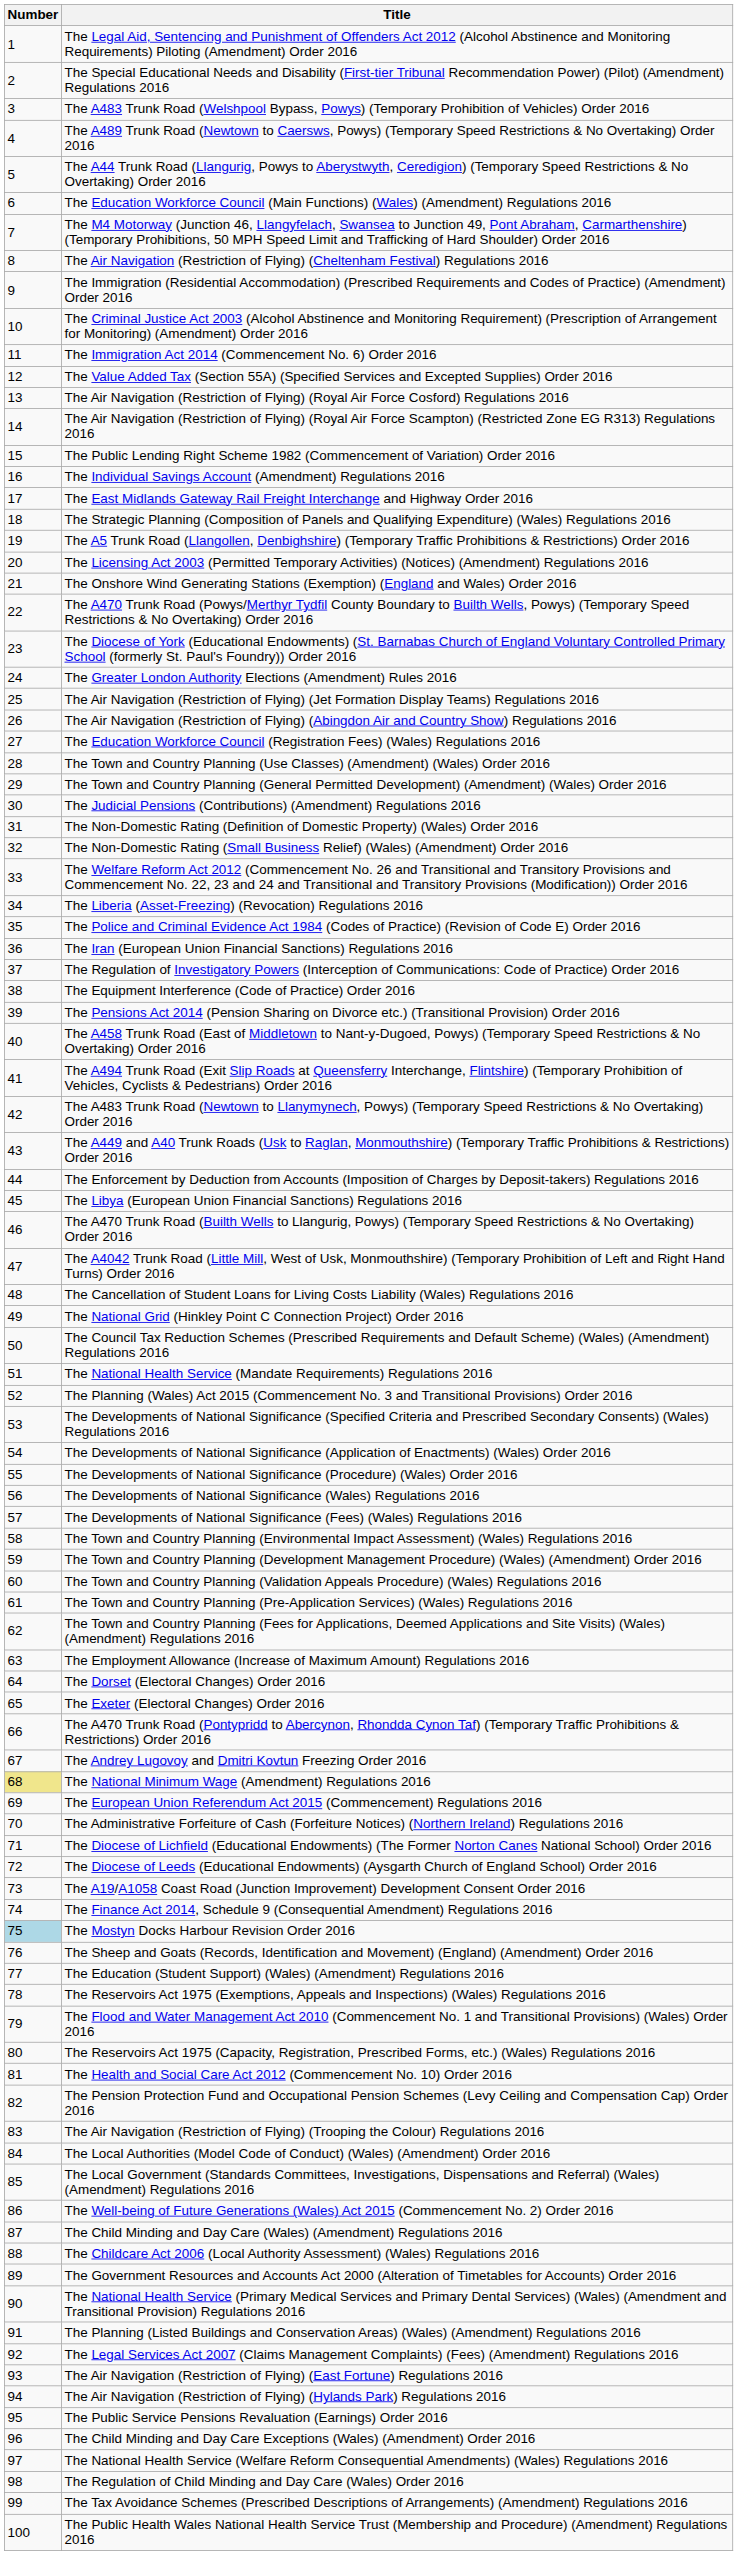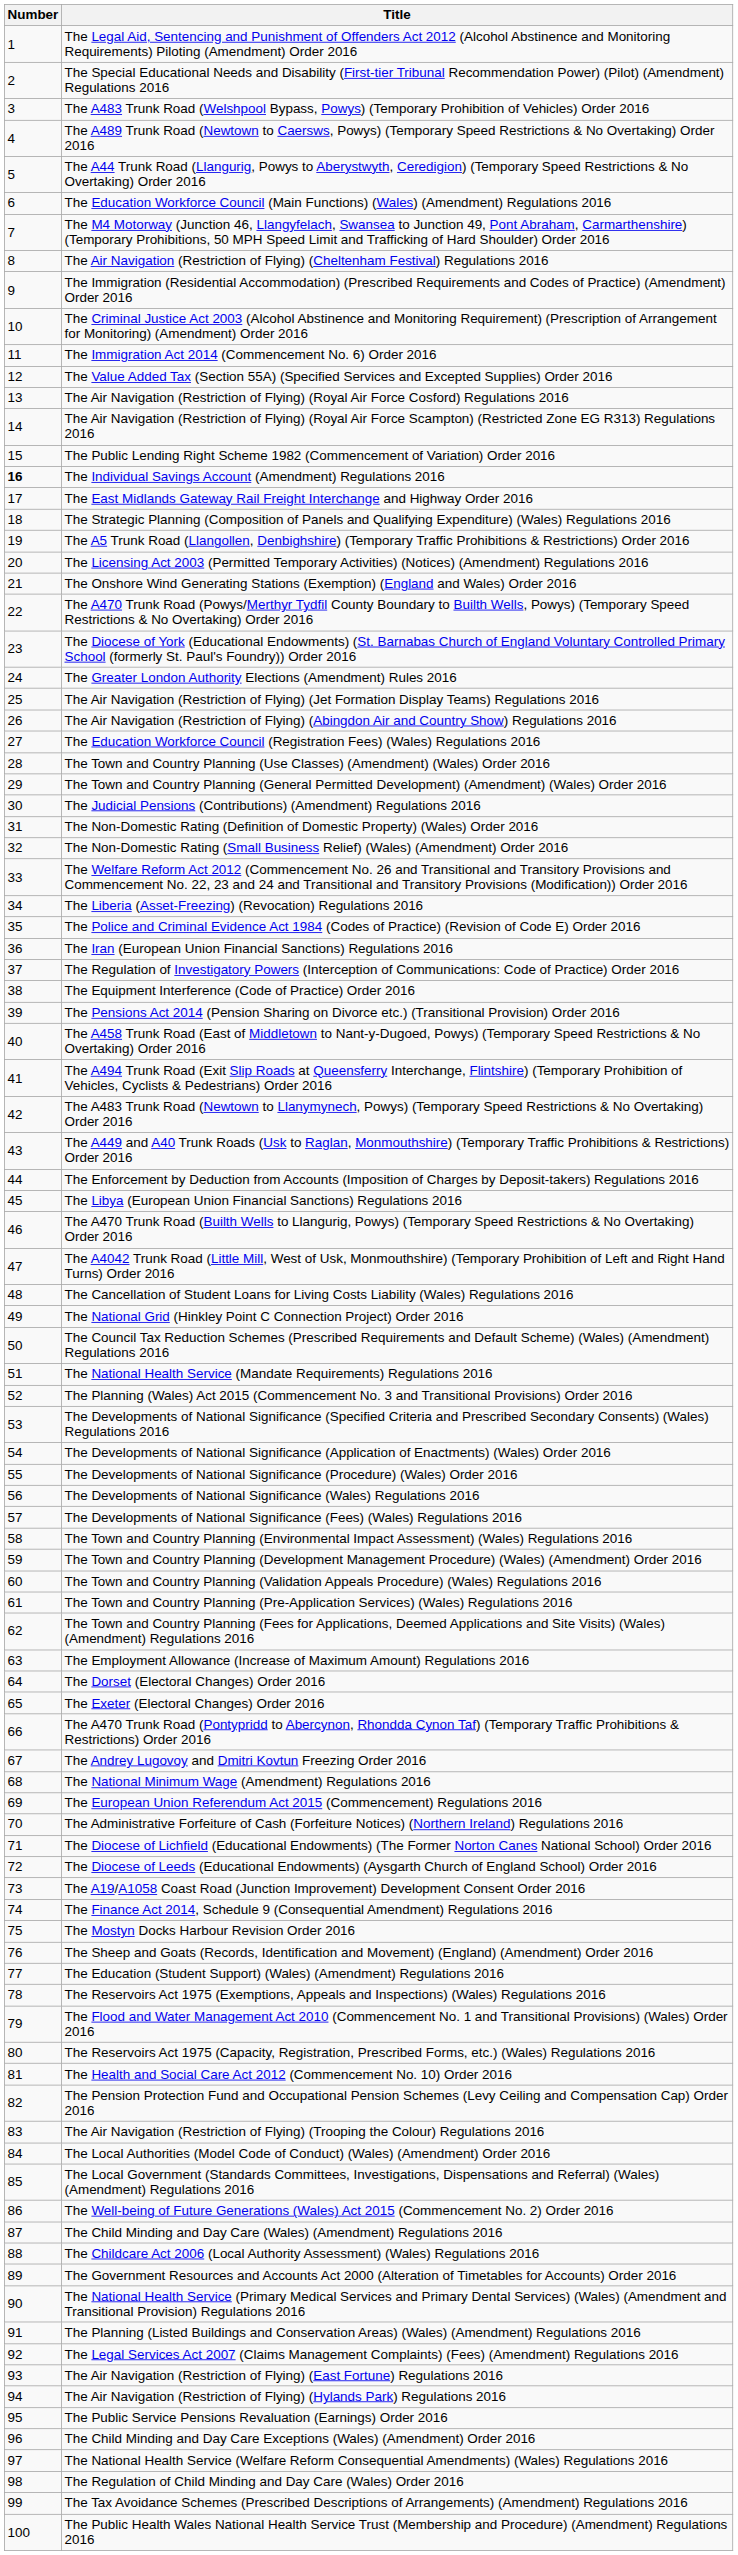(15, 477) normal -> (15, 477) bold
(15, 1782) khaki background -> (15, 1782) no background
(15, 1931) lightblue background -> (15, 1931) no background
